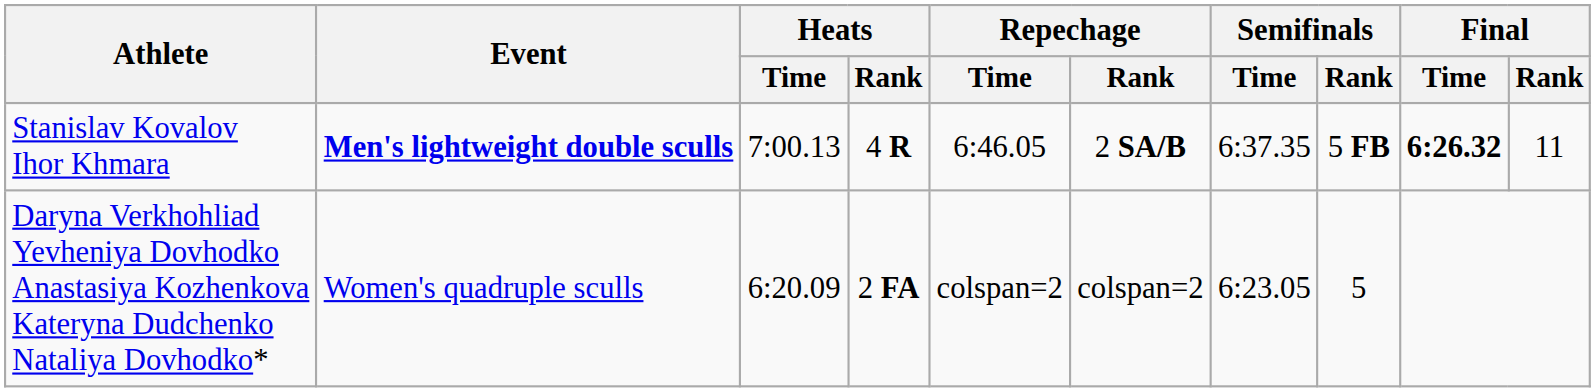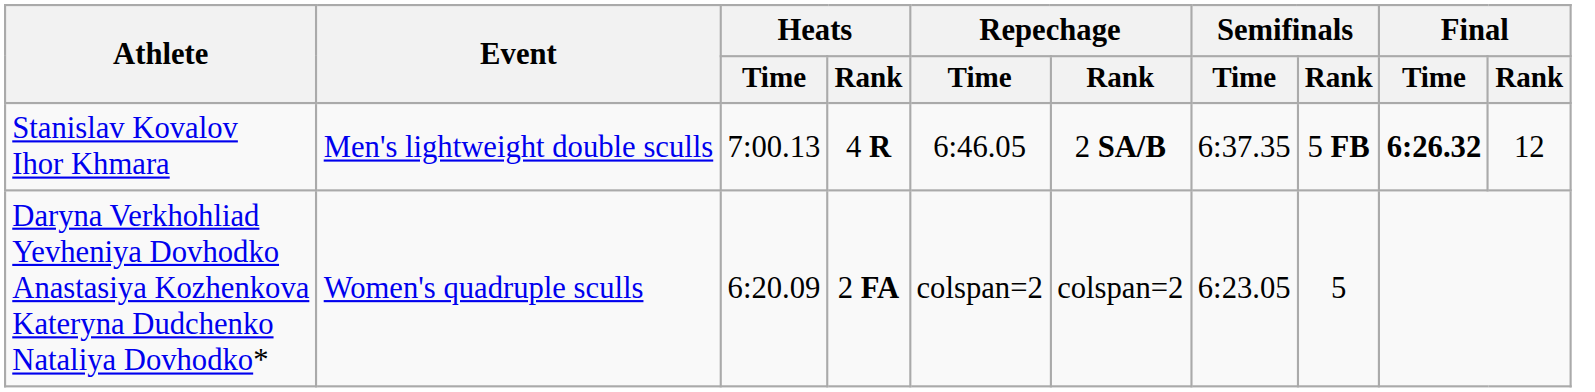(529, 146) bold -> (518, 146) normal
(1549, 146) 11 -> (1529, 146) 12
